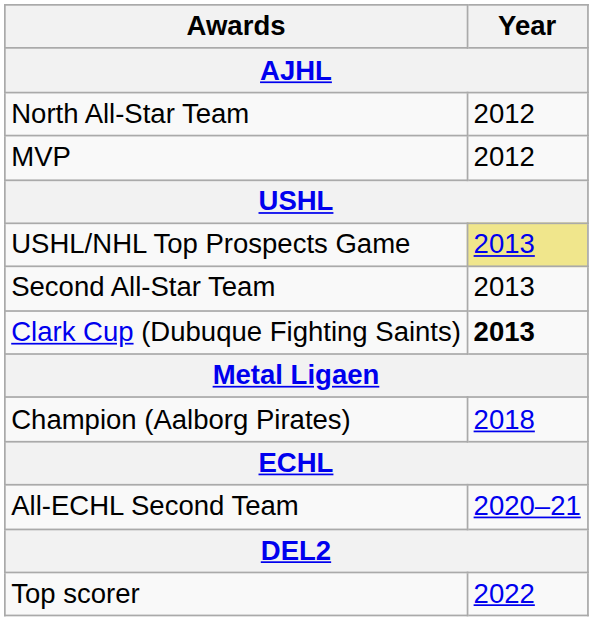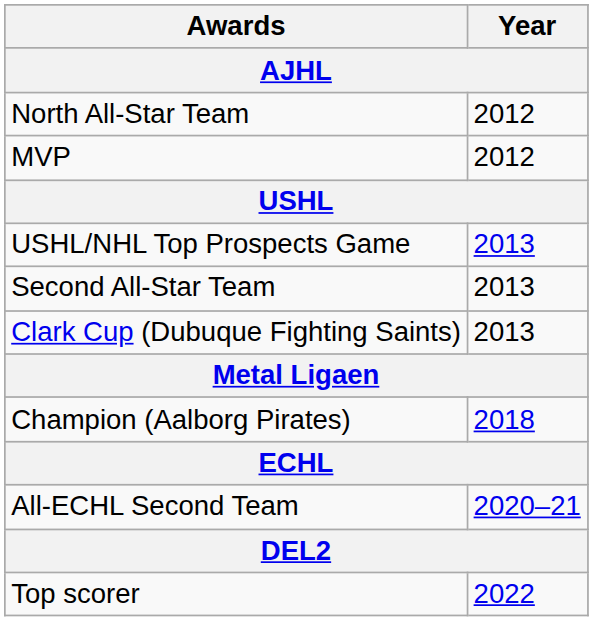(504, 244) khaki background -> (504, 244) no background
(504, 331) bold -> (504, 331) normal
